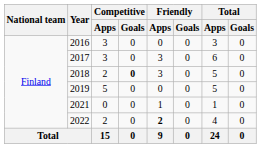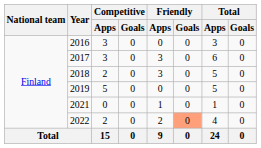(133, 74) bold -> (133, 74) normal
(160, 120) bold -> (160, 120) normal
(187, 120) no background -> (187, 120) lightsalmon background
